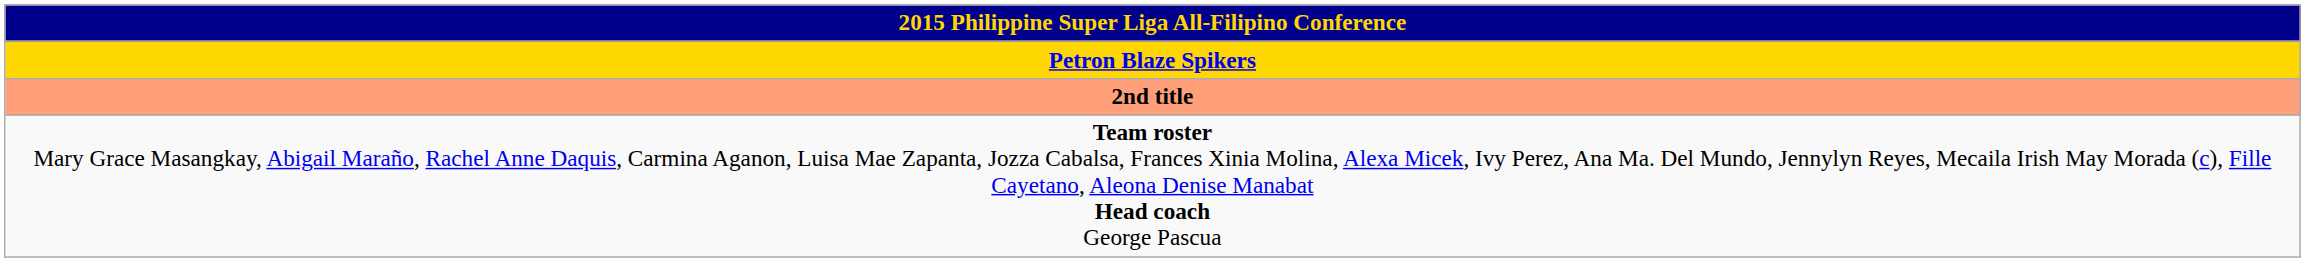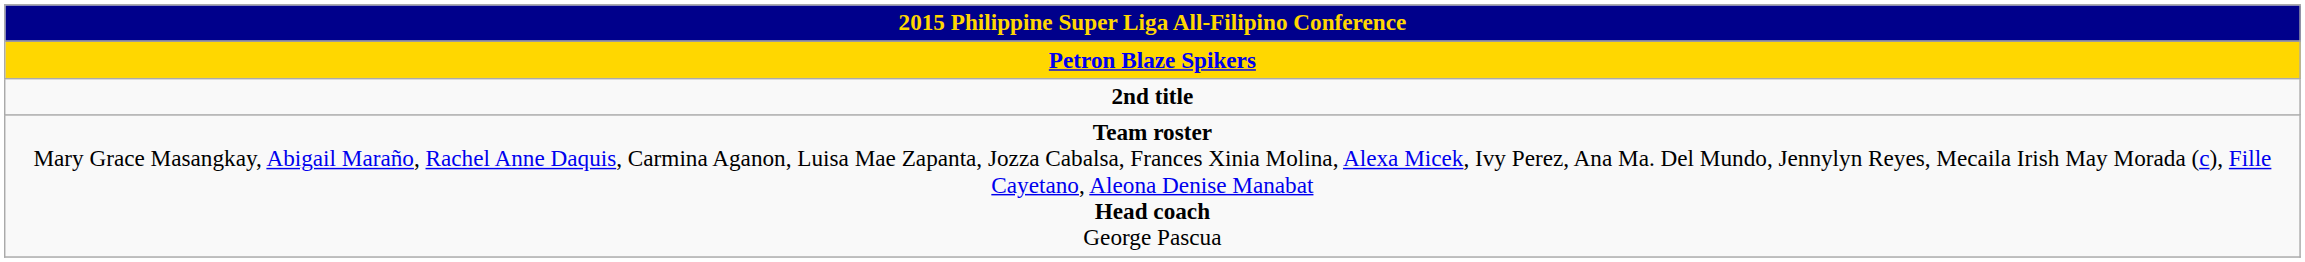(1152, 96) lightsalmon background -> (1152, 96) no background
